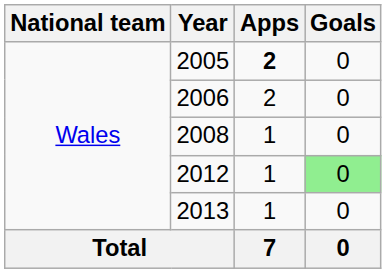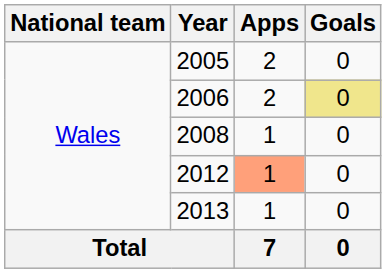(270, 60) bold -> (270, 60) normal
(343, 98) no background -> (343, 98) khaki background
(270, 173) no background -> (270, 173) lightsalmon background
(343, 173) lightgreen background -> (343, 173) no background
